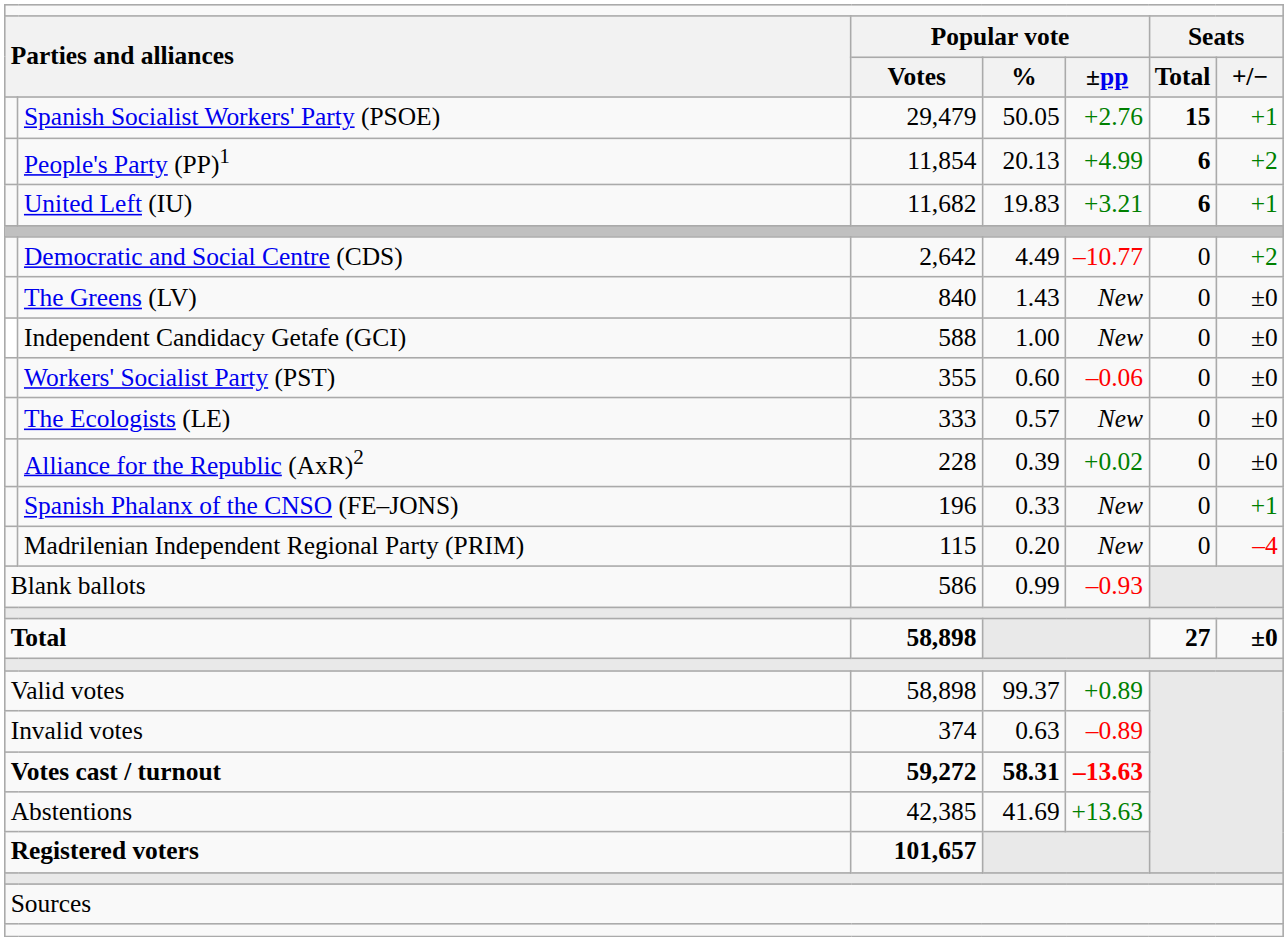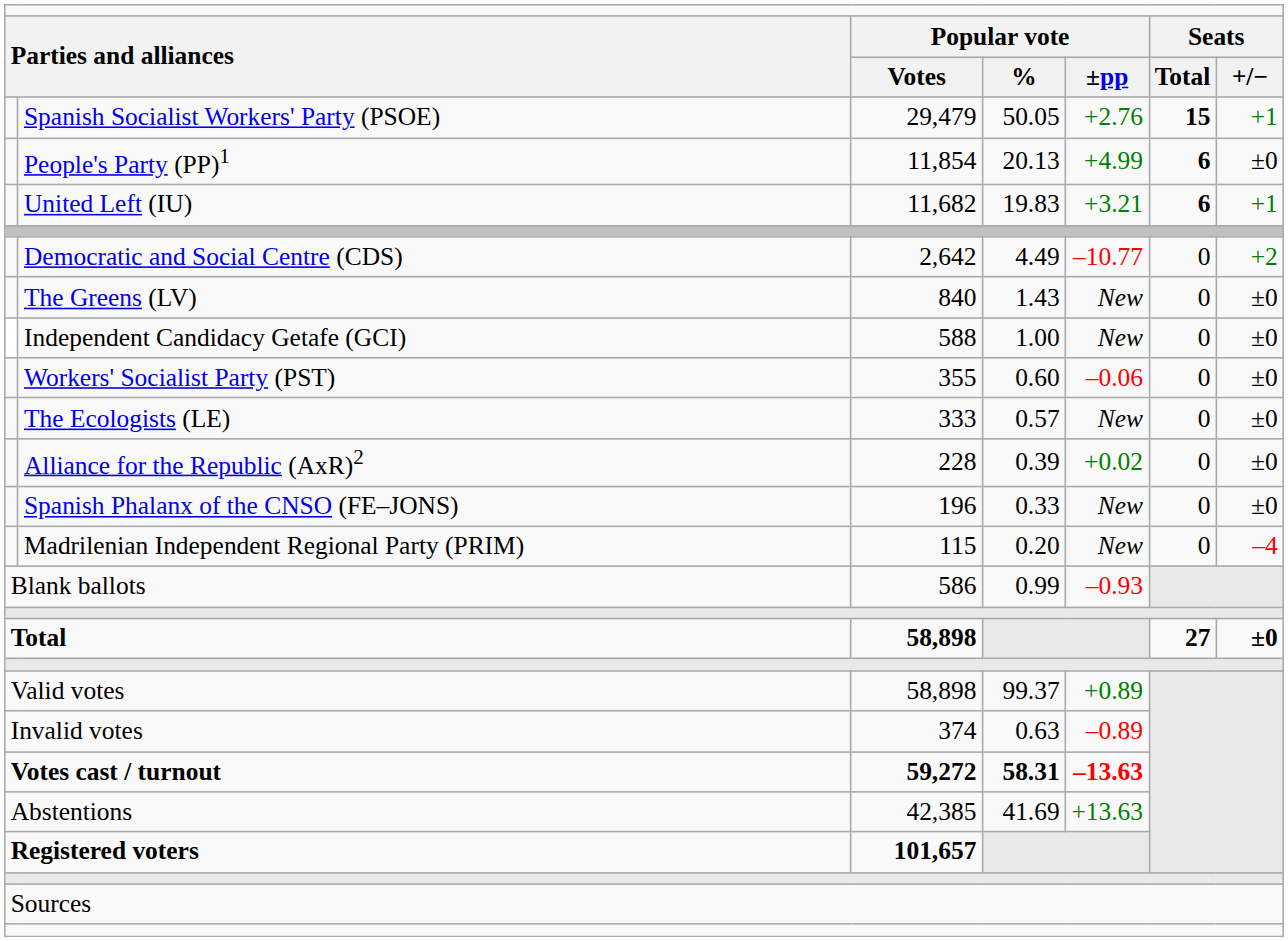(1264, 160) +2 -> (1264, 160) ±0
(1264, 505) +1 -> (1264, 505) ±0
